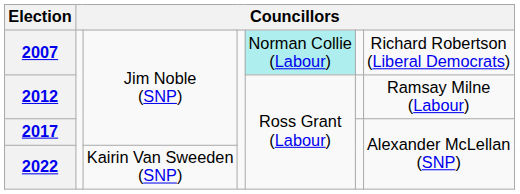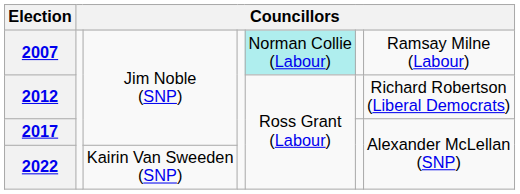(439, 52) Richard Robertson (Liberal Democrats) -> (439, 52) Ramsay Milne (Labour)
(439, 96) Ramsay Milne (Labour) -> (439, 96) Richard Robertson (Liberal Democrats)
